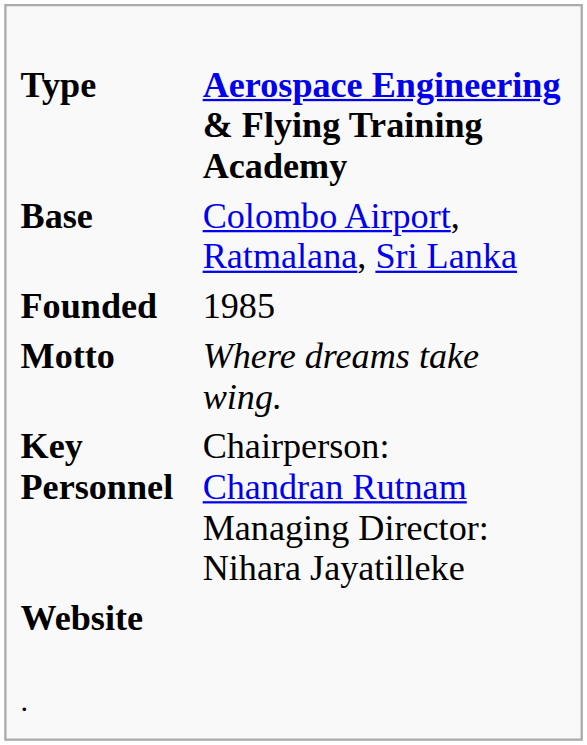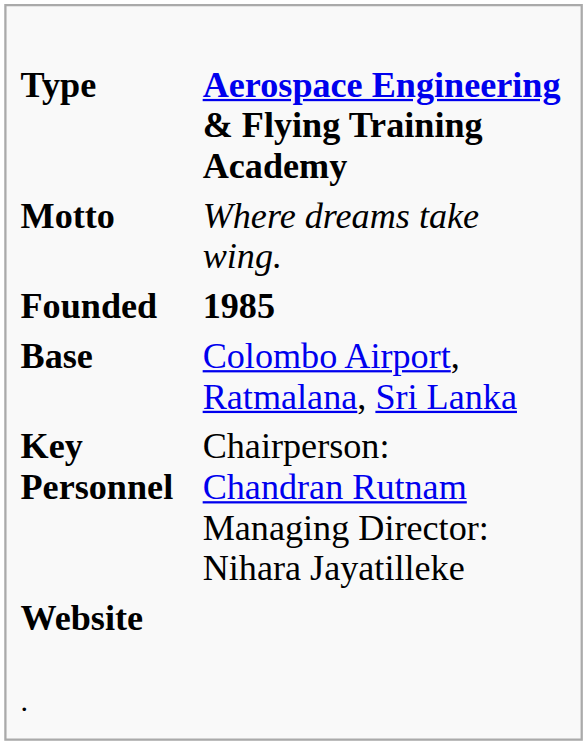rows swapped: (68, 356) <-> (57, 216)
(239, 306) normal -> (239, 306) bold
